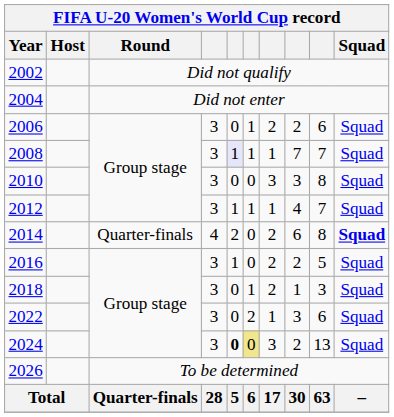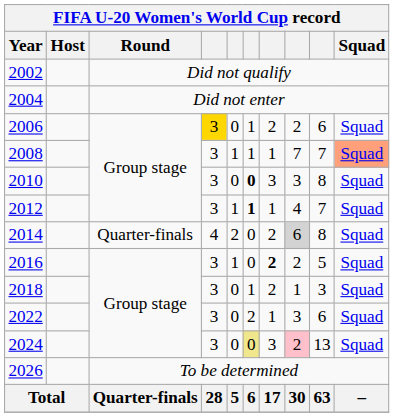(214, 126) no background -> (214, 126) gold background
(235, 153) lavender background -> (235, 153) no background
(362, 153) no background -> (362, 153) lightsalmon background
(251, 180) normal -> (251, 180) bold
(251, 208) normal -> (251, 208) bold
(297, 235) no background -> (297, 235) lightgrey background
(362, 235) bold -> (362, 235) normal
(272, 262) normal -> (272, 262) bold
(235, 343) bold -> (235, 343) normal
(297, 343) no background -> (297, 343) pink background
